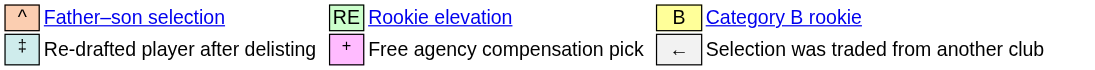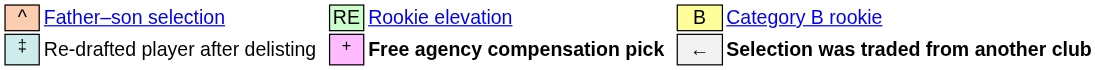(506, 49) normal -> (516, 49) bold
(875, 49) normal -> (909, 49) bold
